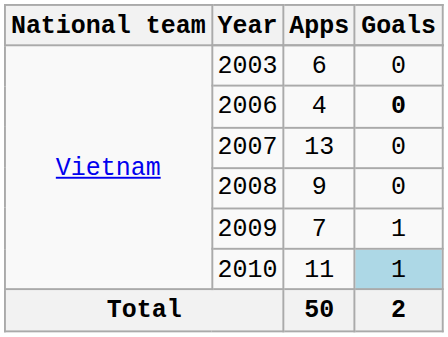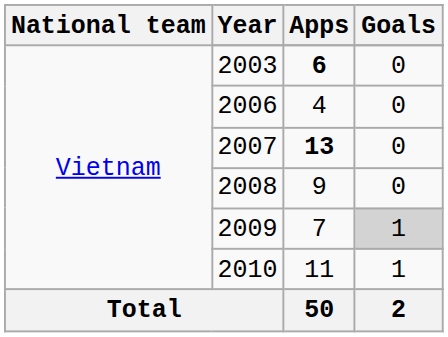(319, 66) normal -> (319, 66) bold
(399, 107) bold -> (399, 107) normal
(319, 147) normal -> (319, 147) bold
(399, 229) no background -> (399, 229) lightgrey background
(399, 269) lightblue background -> (399, 269) no background
